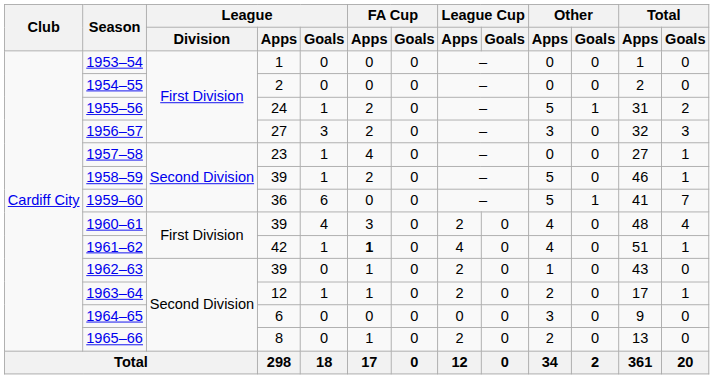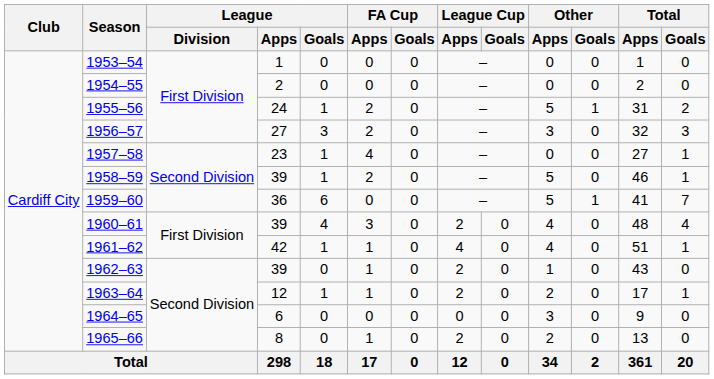(369, 246) bold -> (369, 246) normal
